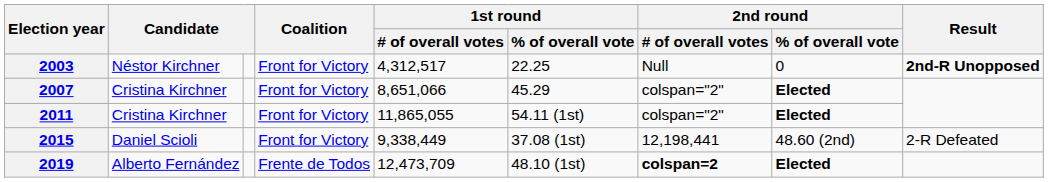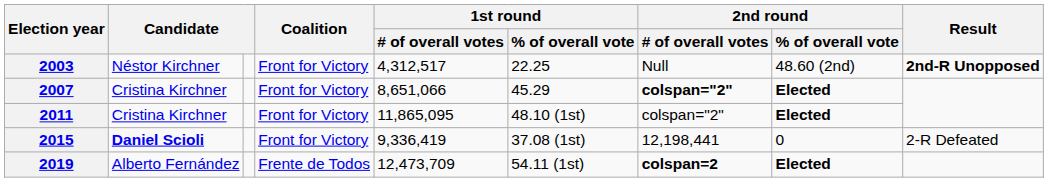(780, 66) 0 -> (815, 66) 48.60 (2nd)
(683, 90) normal -> (687, 90) bold
(415, 115) 11,865,055 -> (415, 115) 11,865,095
(548, 115) 54.11 (1st) -> (548, 115) 48.10 (1st)
(155, 139) normal -> (158, 139) bold
(412, 139) 9,338,449 -> (412, 139) 9,336,419
(815, 139) 48.60 (2nd) -> (780, 139) 0
(548, 164) 48.10 (1st) -> (548, 164) 54.11 (1st)
